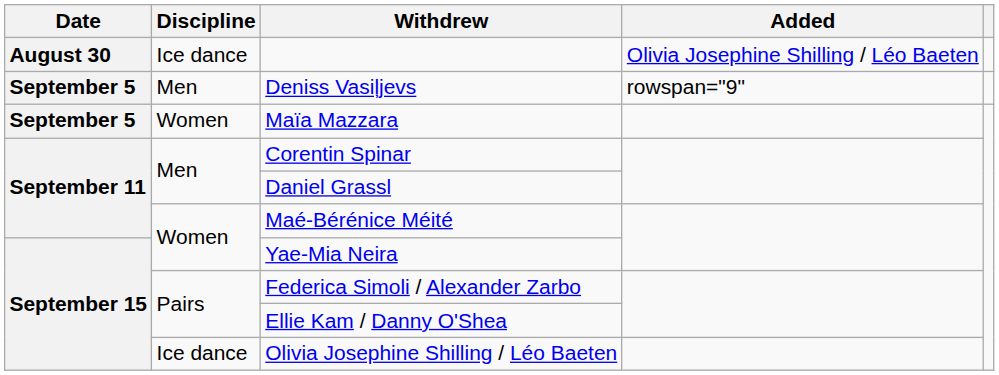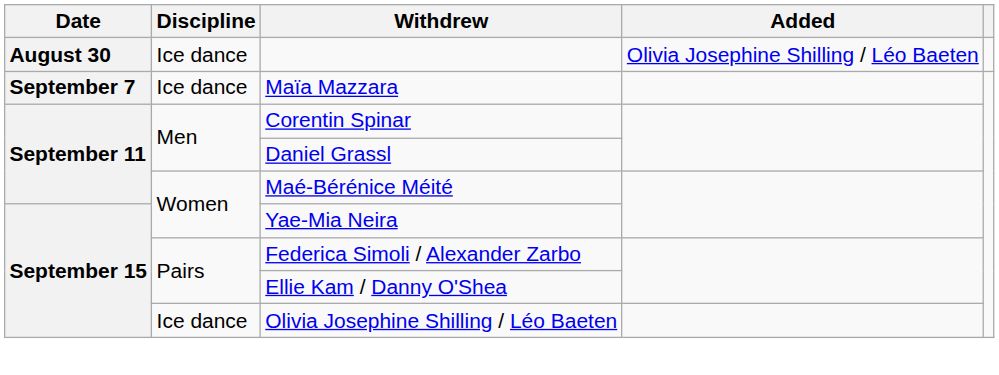- row: (341, 87)
(72, 120) September 5 -> (72, 87) September 7
(193, 120) Women -> (202, 87) Ice dance
